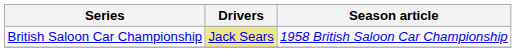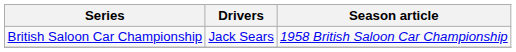(241, 37) khaki background -> (241, 37) no background
